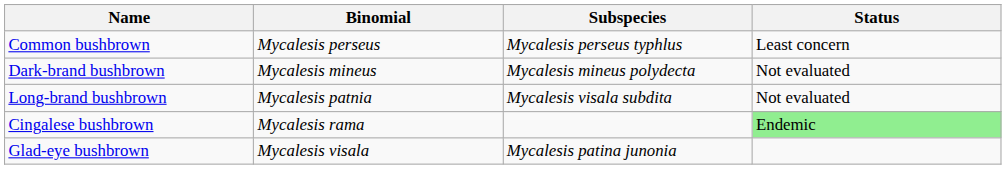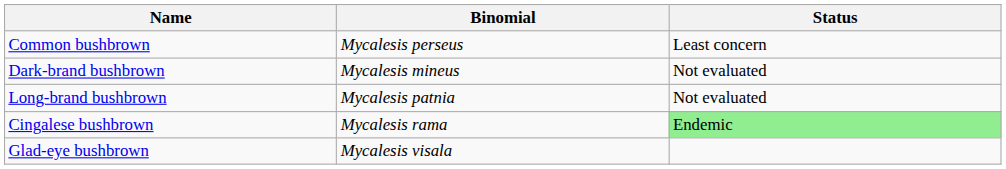- column: (628, 17)
